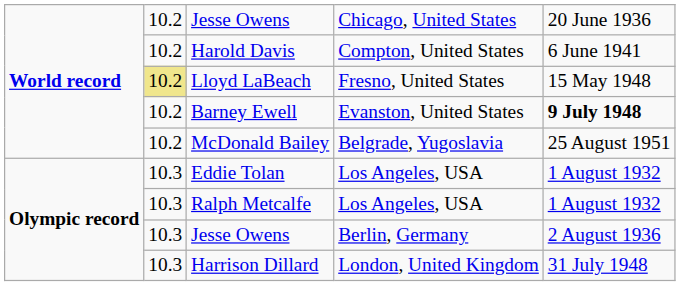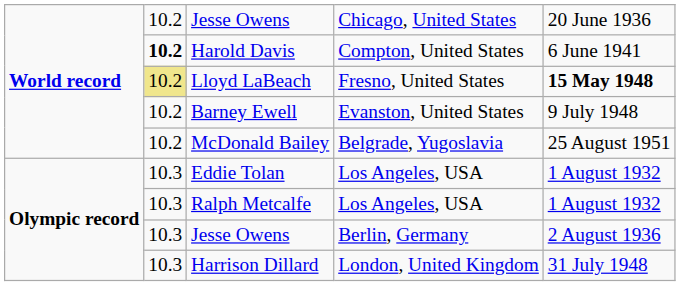(165, 50) normal -> (165, 50) bold
(599, 81) normal -> (600, 81) bold
(595, 111) bold -> (593, 111) normal
